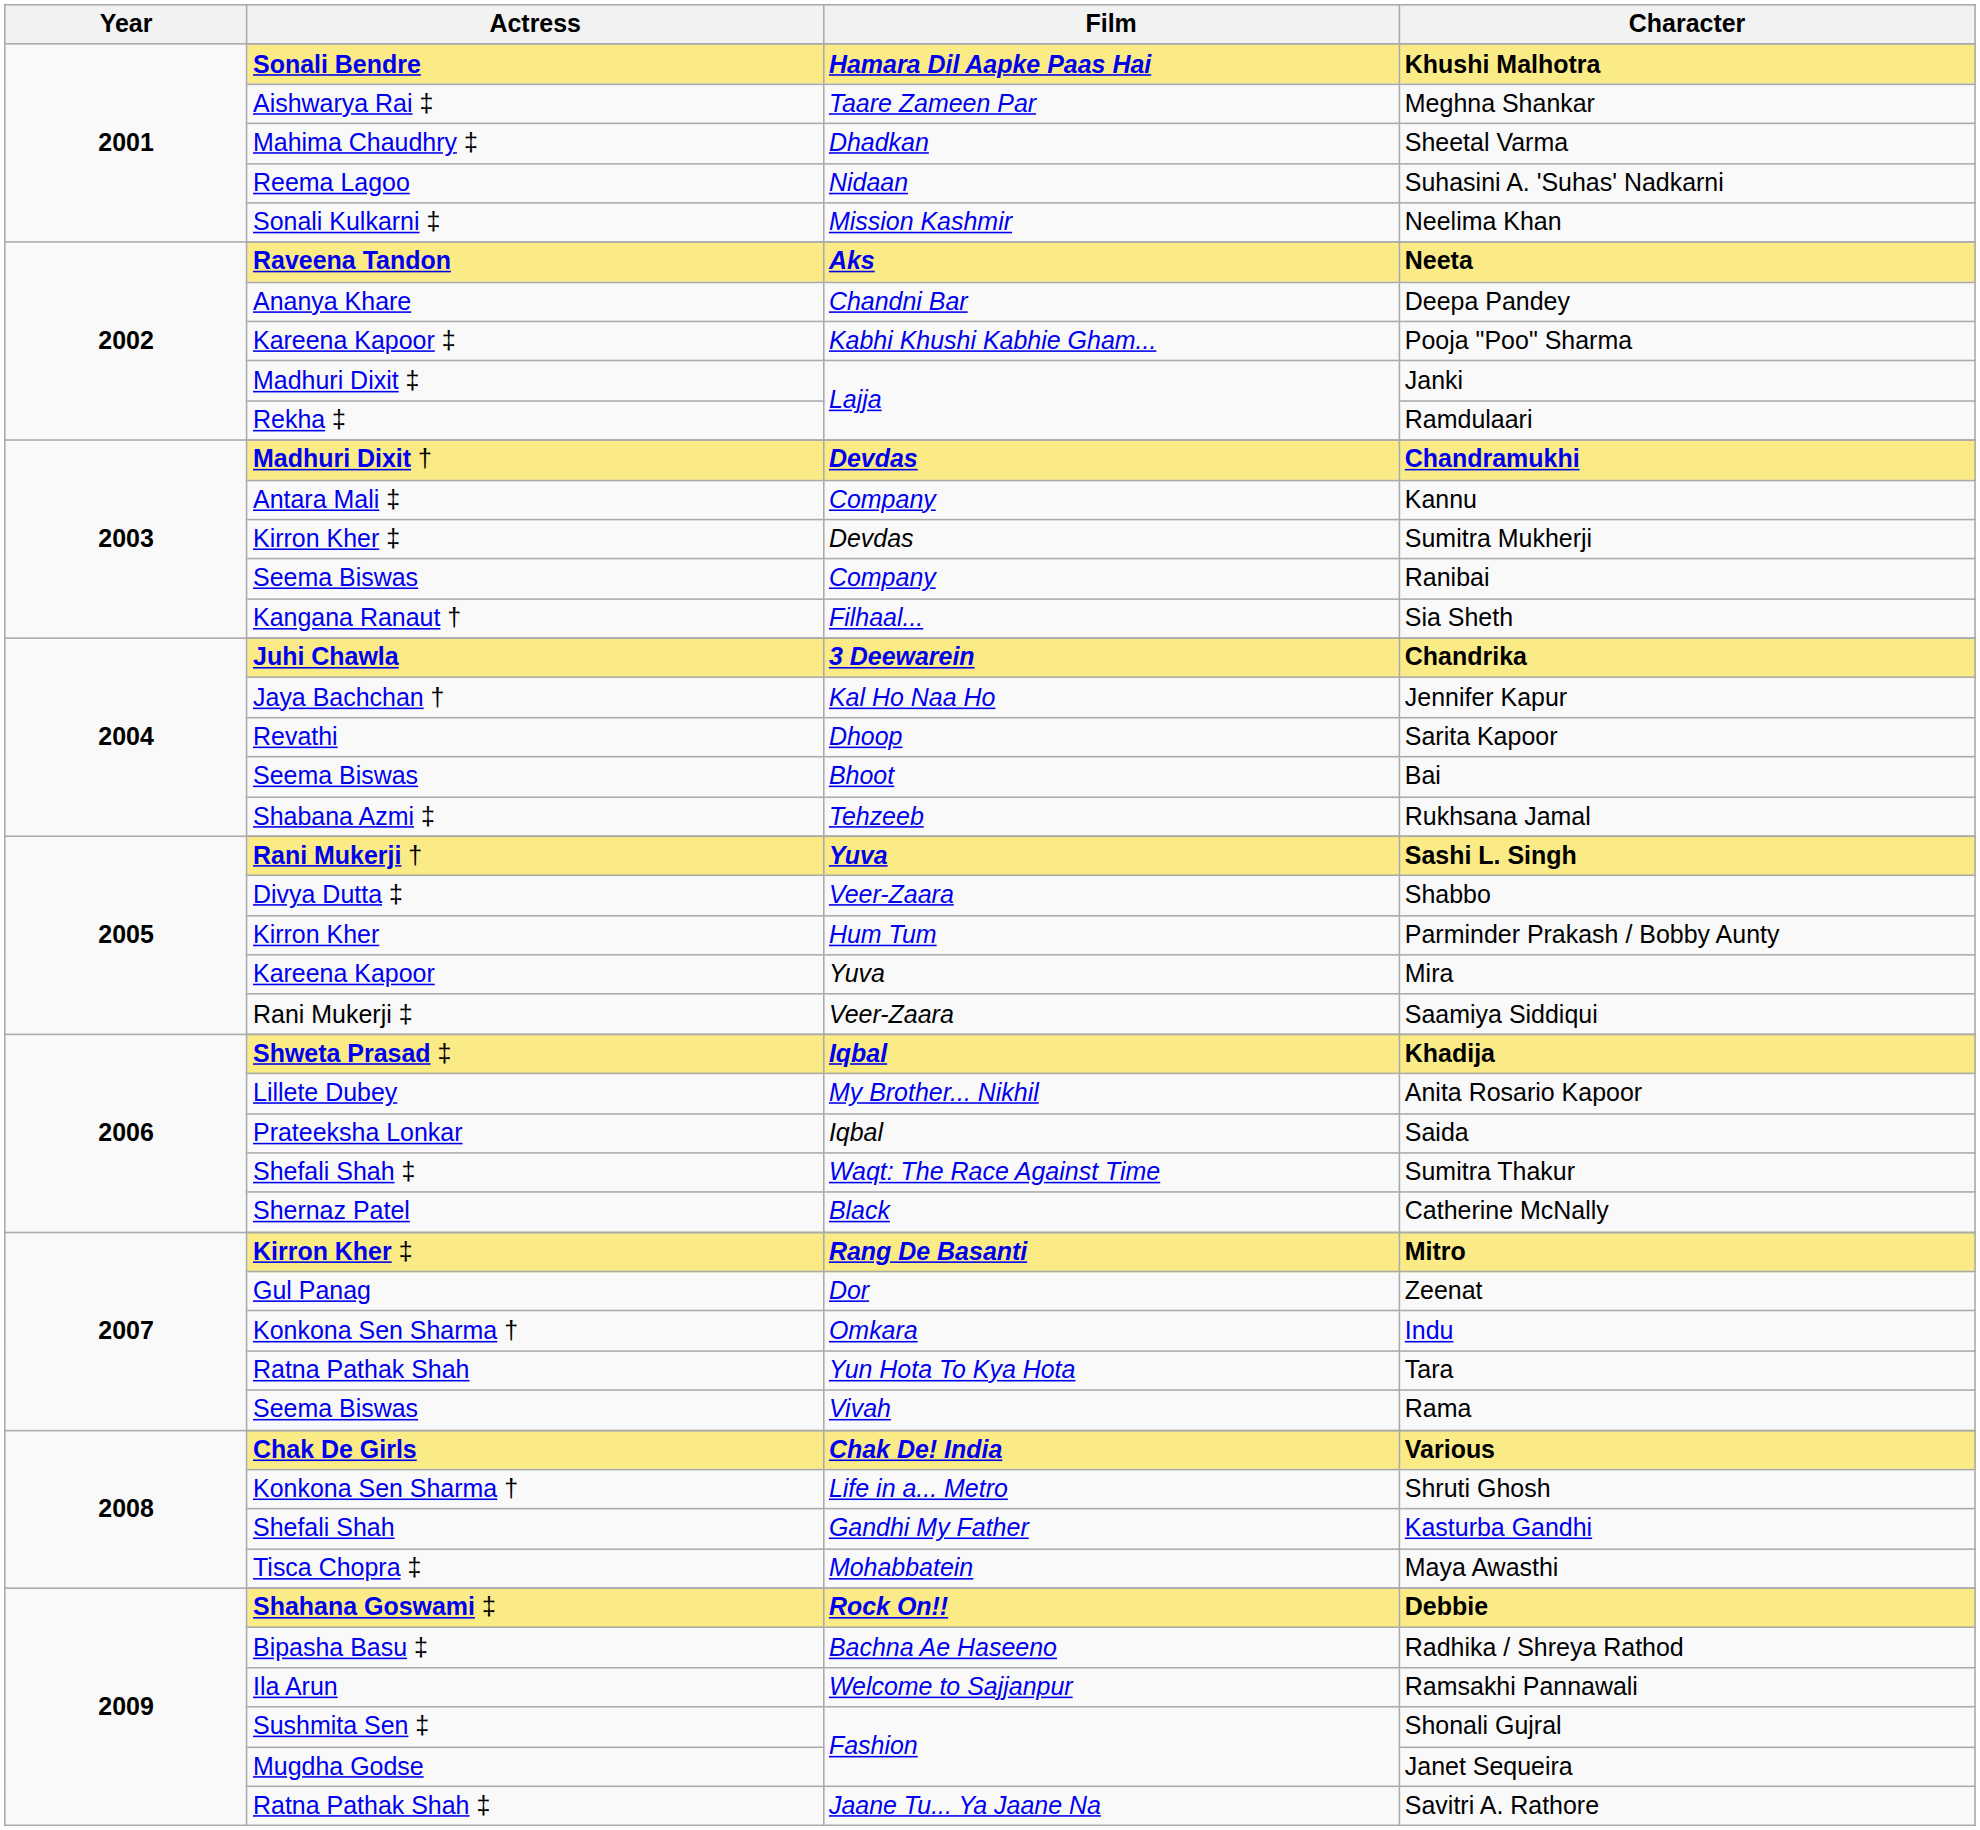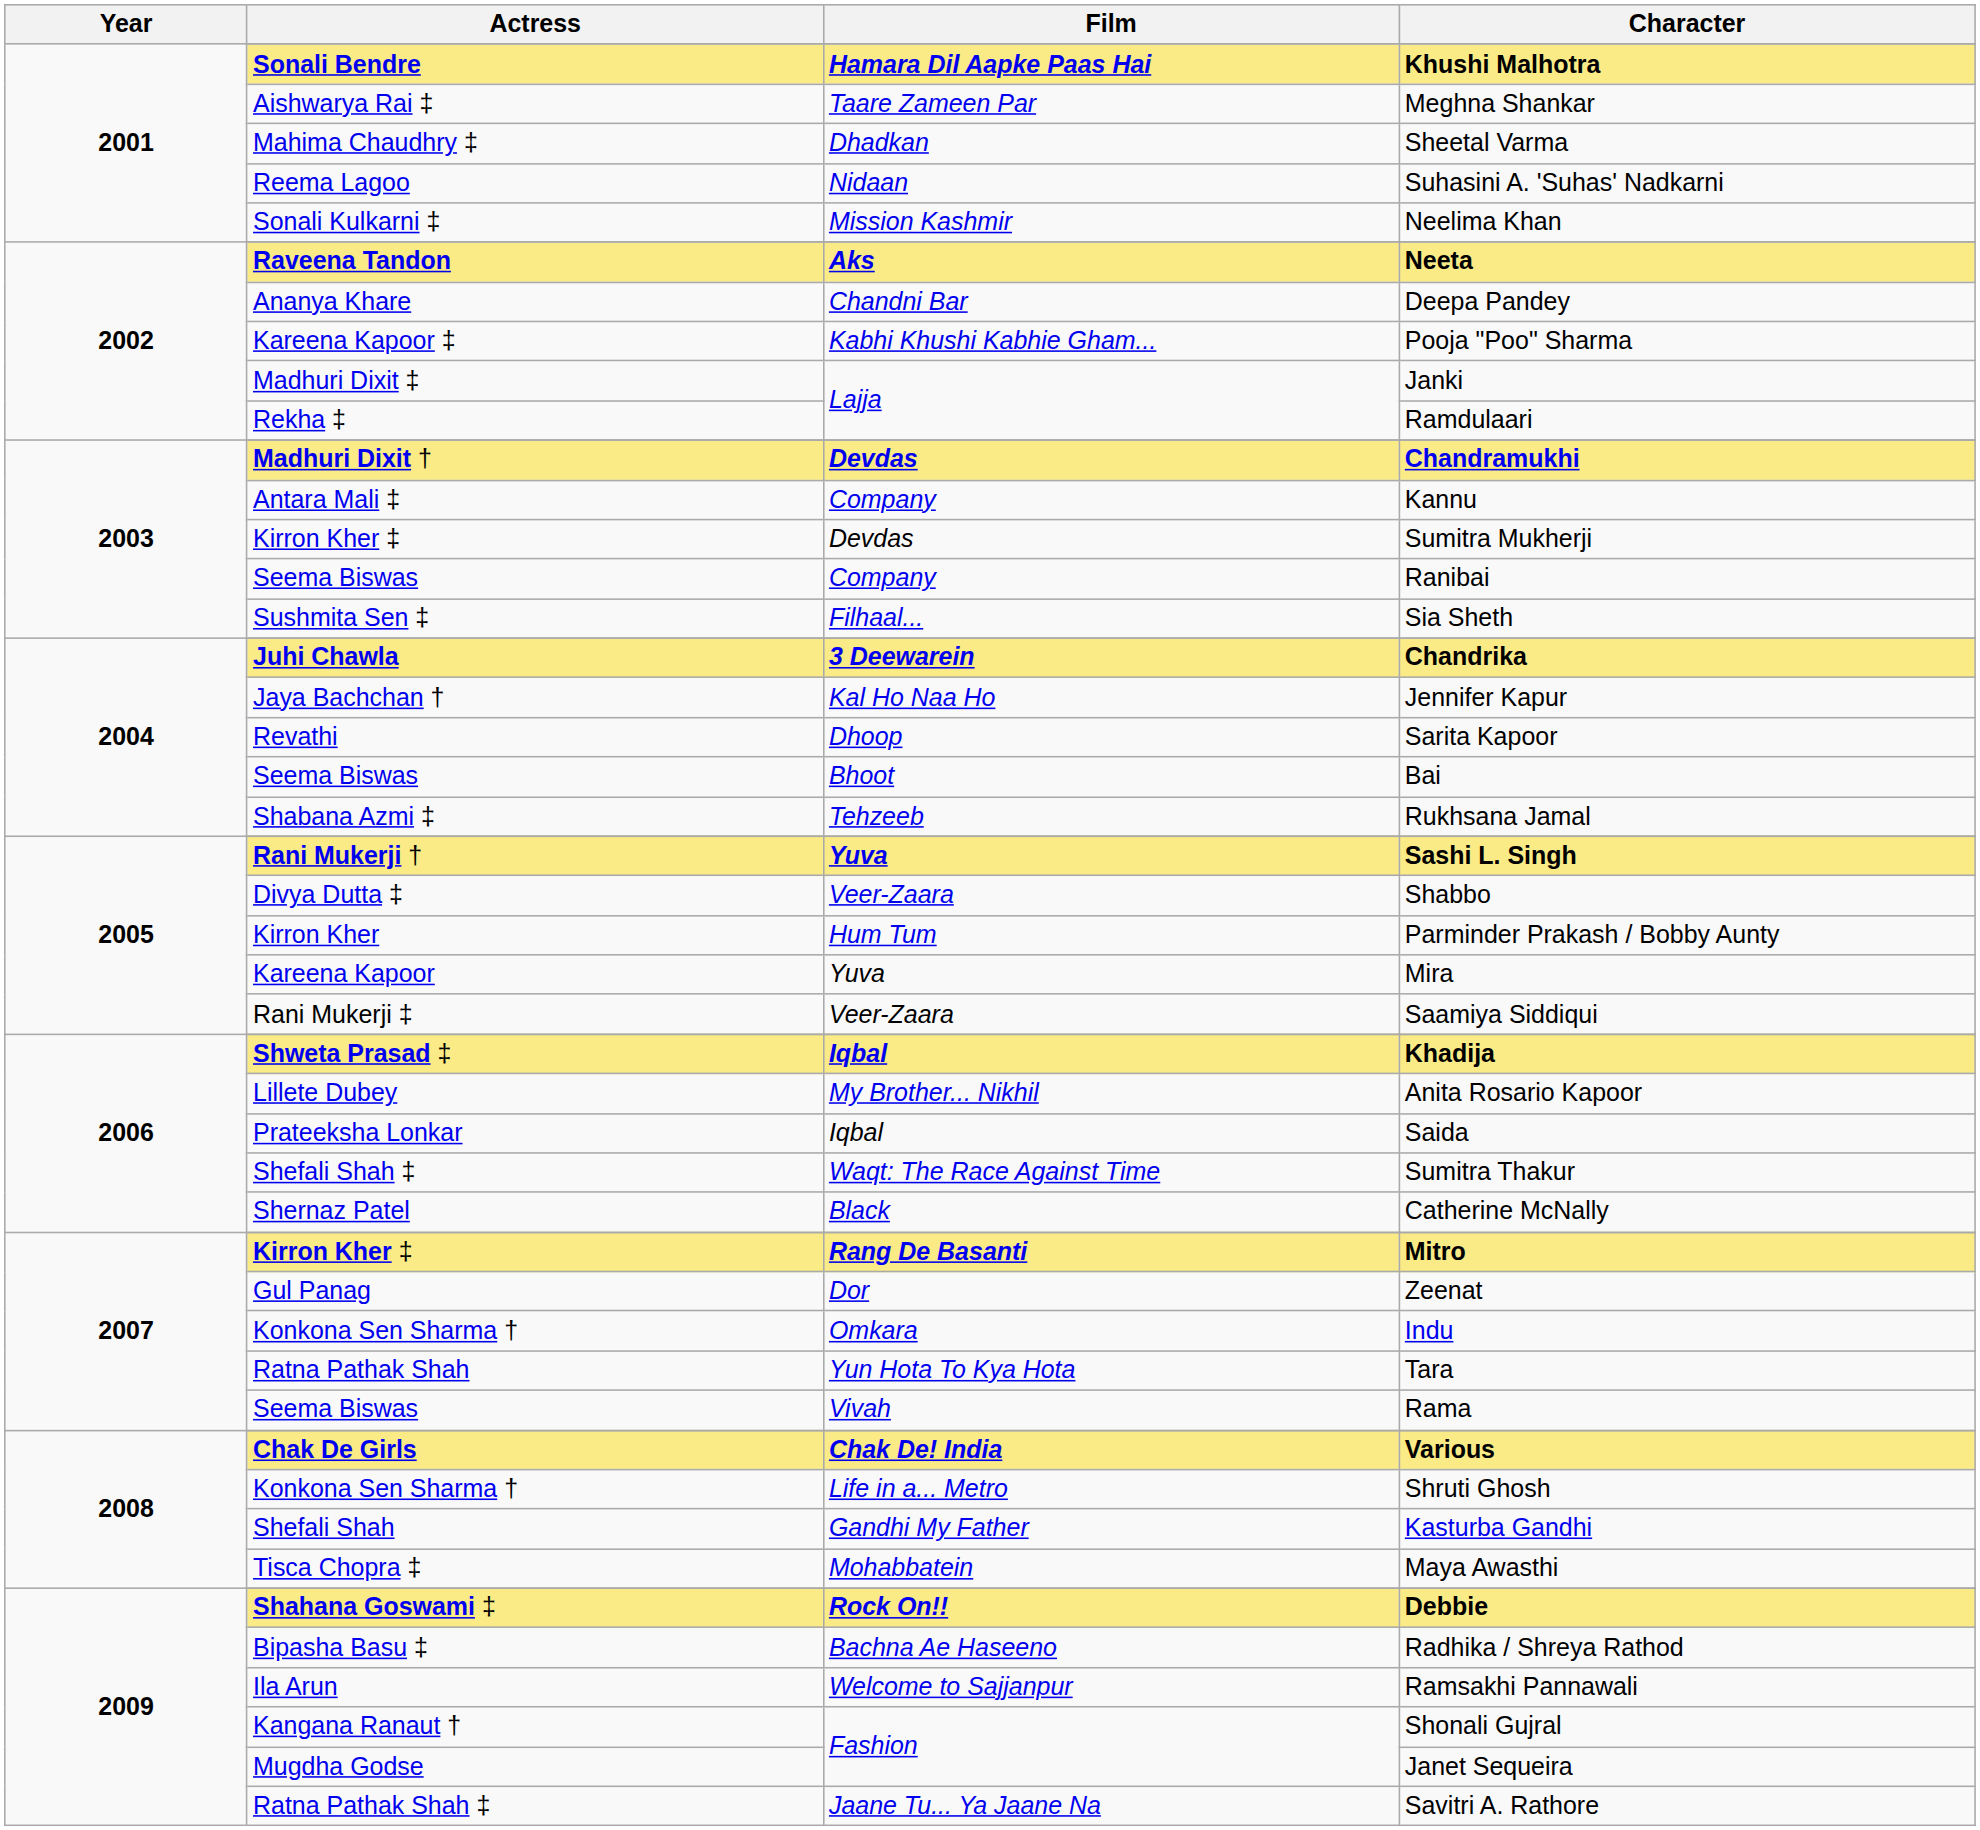(357, 618) Kangana Ranaut † -> (341, 618) Sushmita Sen ‡
(341, 1726) Sushmita Sen ‡ -> (357, 1726) Kangana Ranaut †
